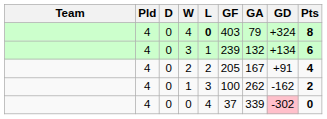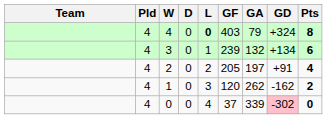columns swapped: (188, 13) <-> (169, 13)
(255, 68) 167 -> (255, 68) 197
(230, 86) 100 -> (230, 86) 120
